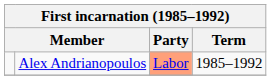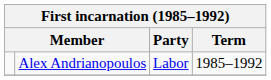(171, 63) lightsalmon background -> (171, 63) no background
